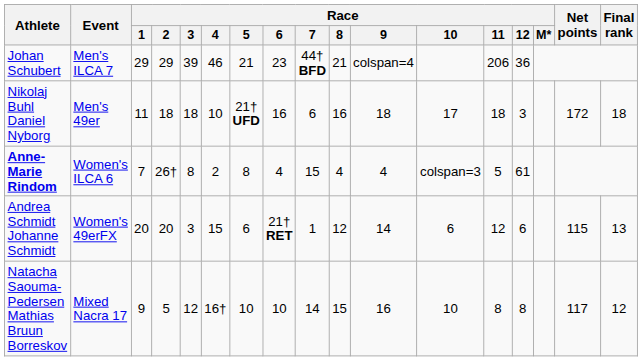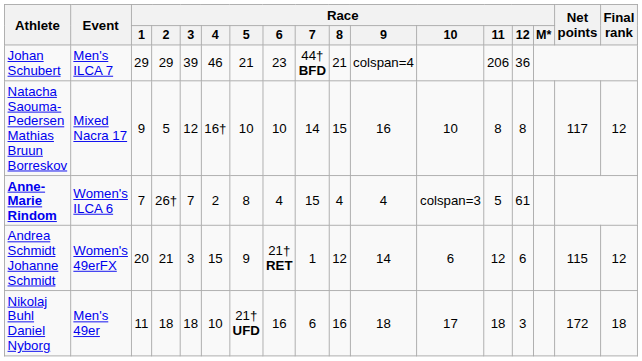rows swapped: (29, 114) <-> (37, 309)
(191, 171) 8 -> (191, 201) 7
(166, 229) 20 -> (166, 259) 21
(246, 229) 6 -> (246, 259) 9
(619, 229) 13 -> (619, 259) 12
